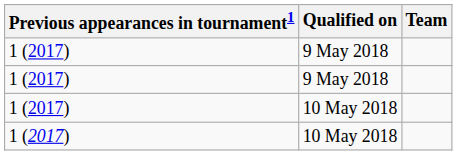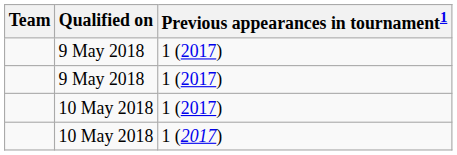columns swapped: (426, 20) <-> (152, 20)
